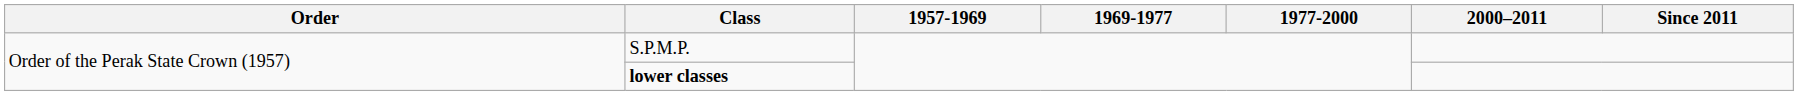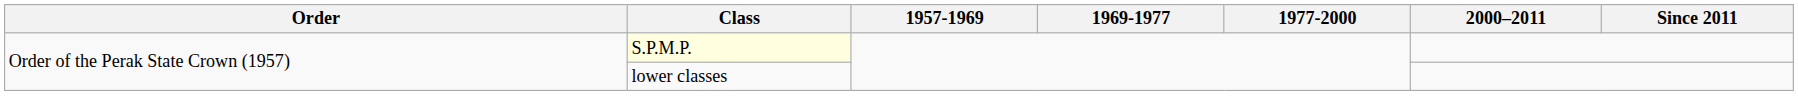(660, 47) no background -> (662, 47) lightyellow background
(679, 76) bold -> (679, 76) normal
